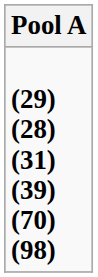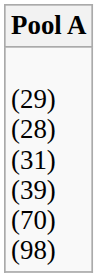(33, 174) bold -> (33, 174) normal
